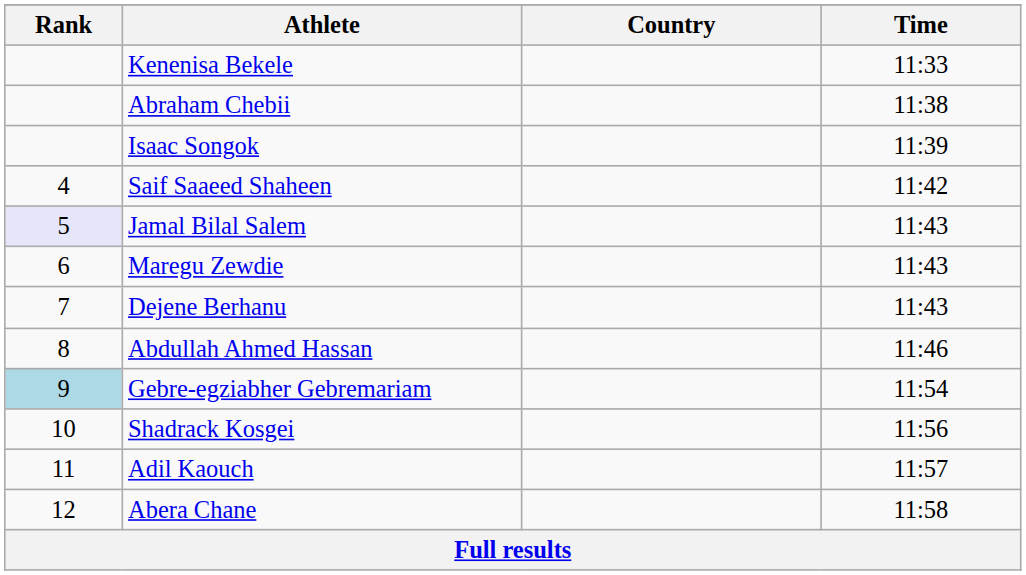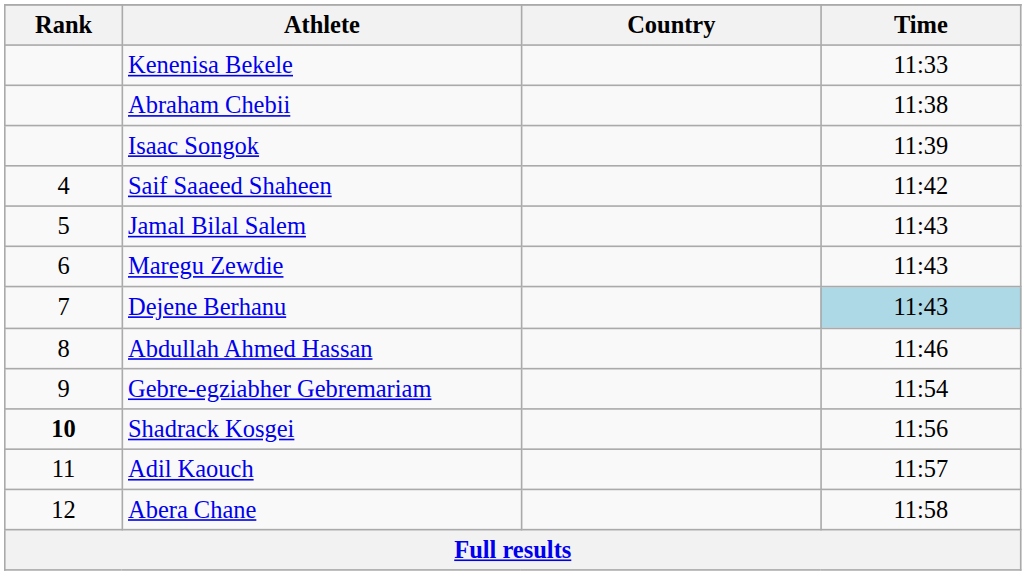(64, 226) lavender background -> (64, 226) no background
(921, 307) no background -> (921, 307) lightblue background
(64, 388) lightblue background -> (64, 388) no background
(64, 428) normal -> (64, 428) bold
